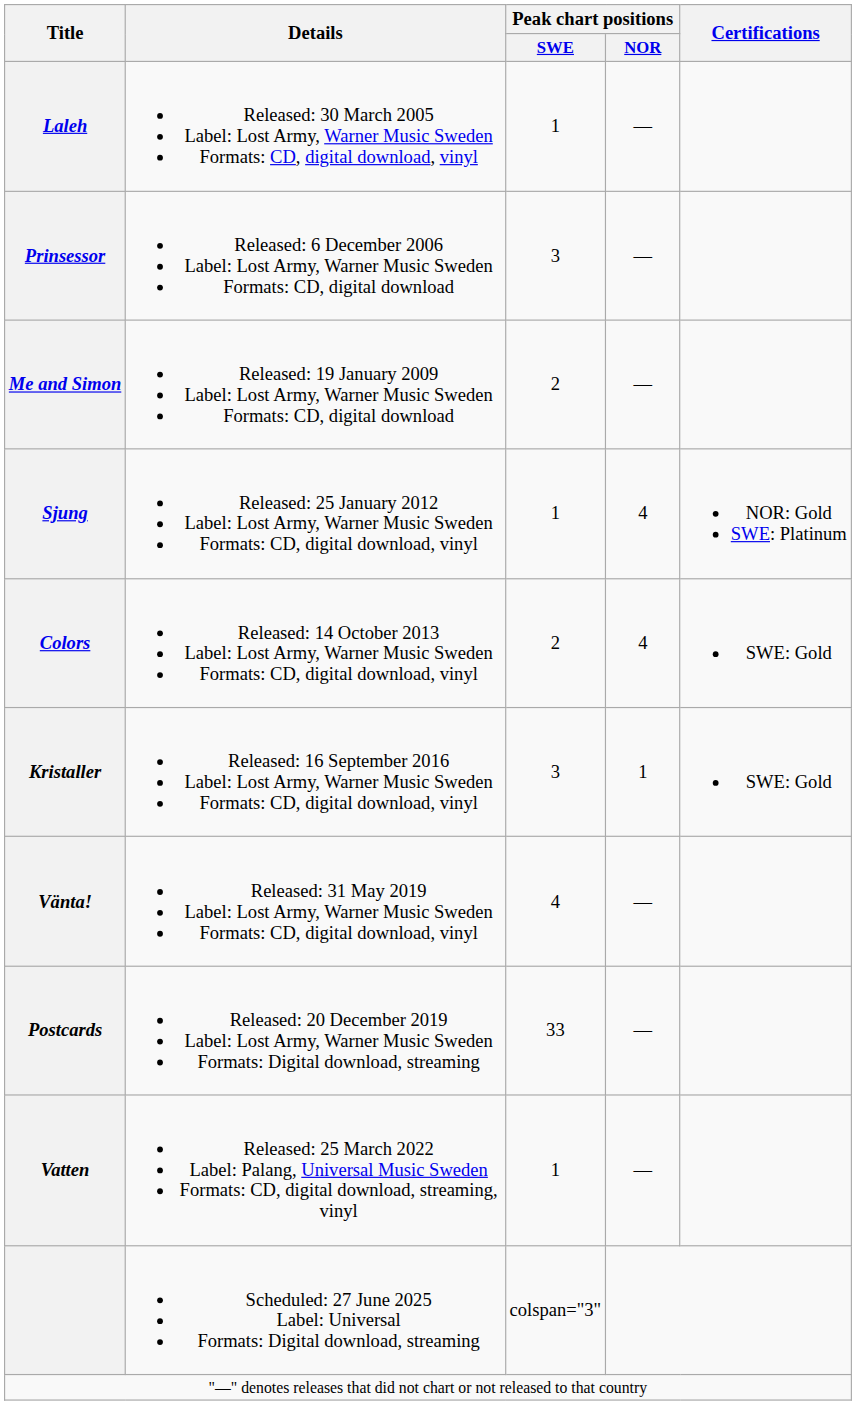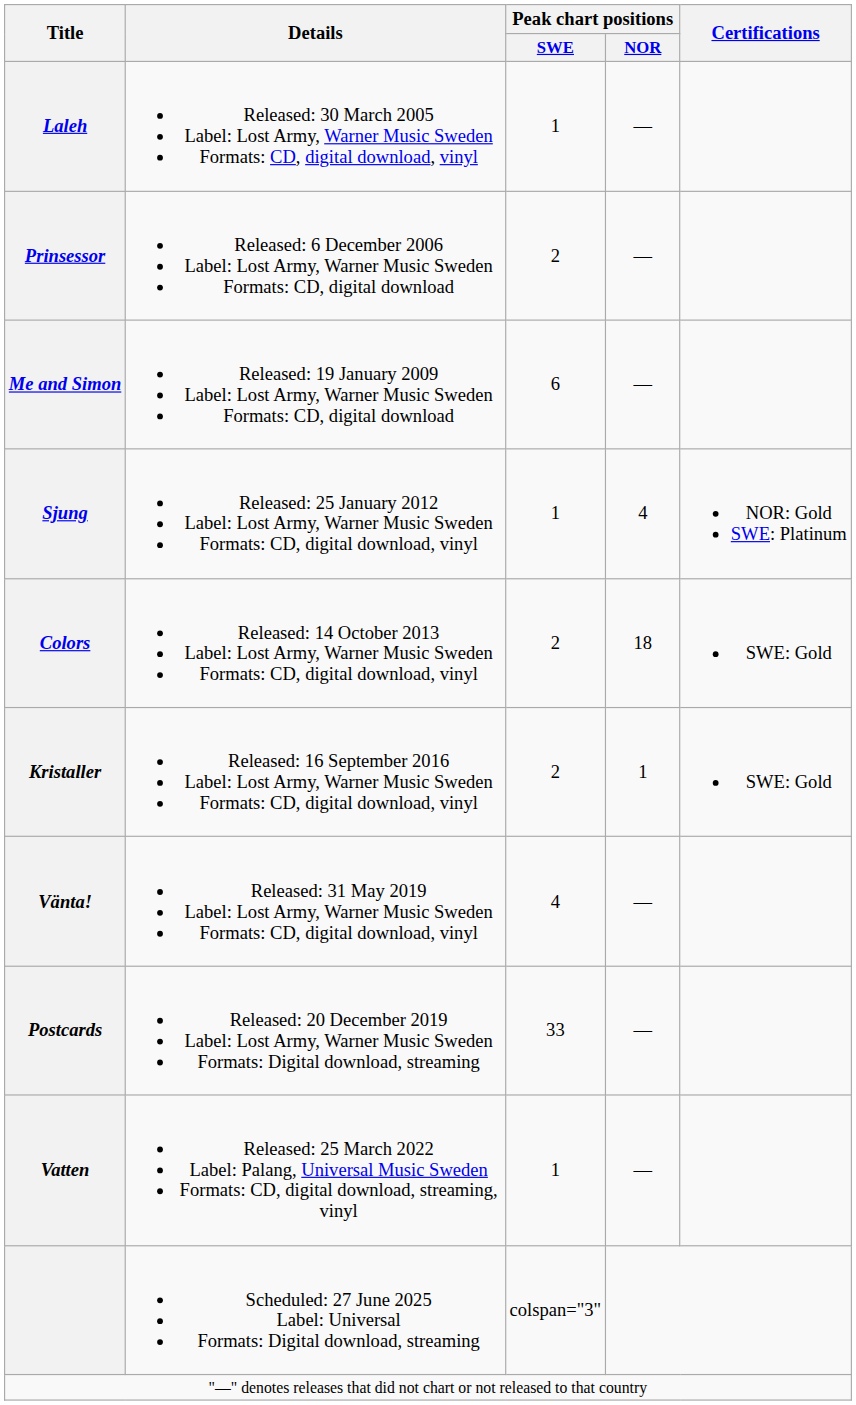(555, 255) 3 -> (555, 255) 2
(555, 384) 2 -> (555, 384) 6
(643, 642) 4 -> (643, 642) 18
(555, 772) 3 -> (555, 772) 2
